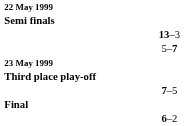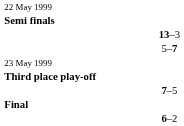(29, 6) bold -> (28, 7) normal
(29, 62) bold -> (28, 63) normal
